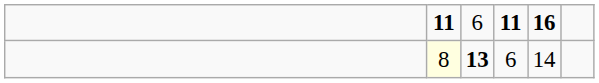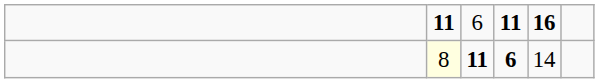(477, 58) 13 -> (477, 58) 11
(511, 58) normal -> (511, 58) bold
